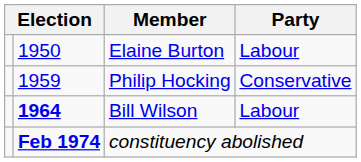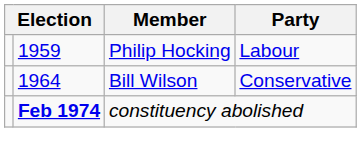- row: (167, 50)
(295, 80) Conservative -> (269, 50) Labour
(39, 111) bold -> (39, 80) normal
(269, 111) Labour -> (295, 80) Conservative
